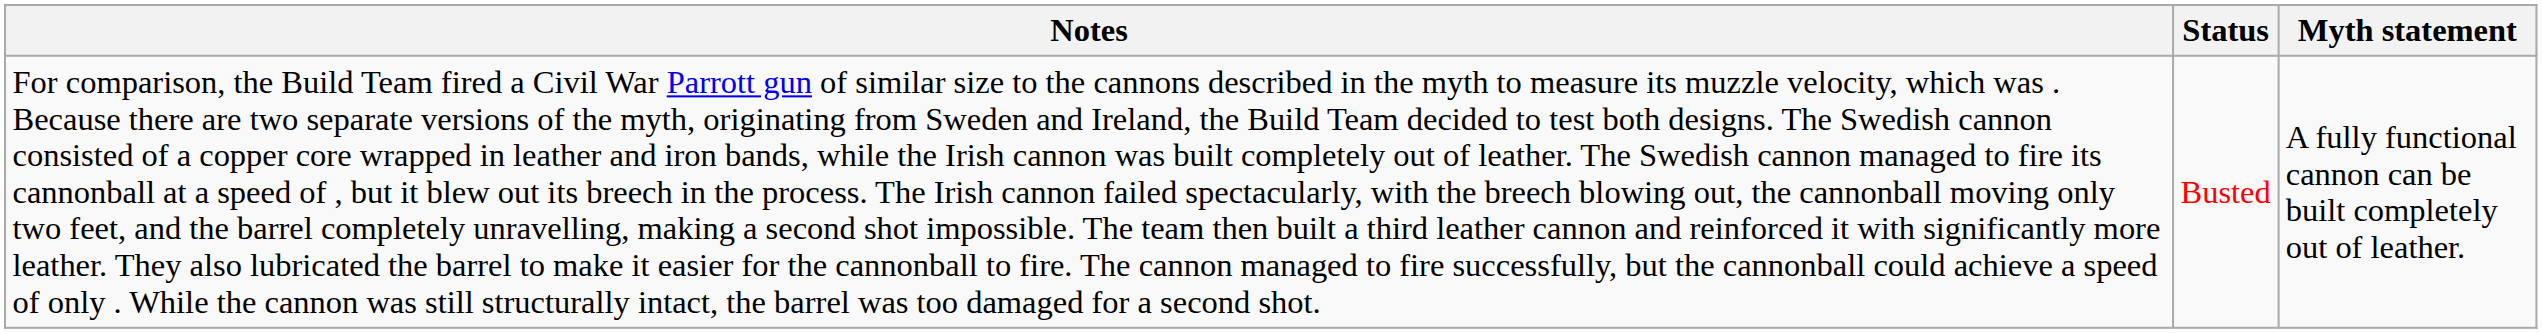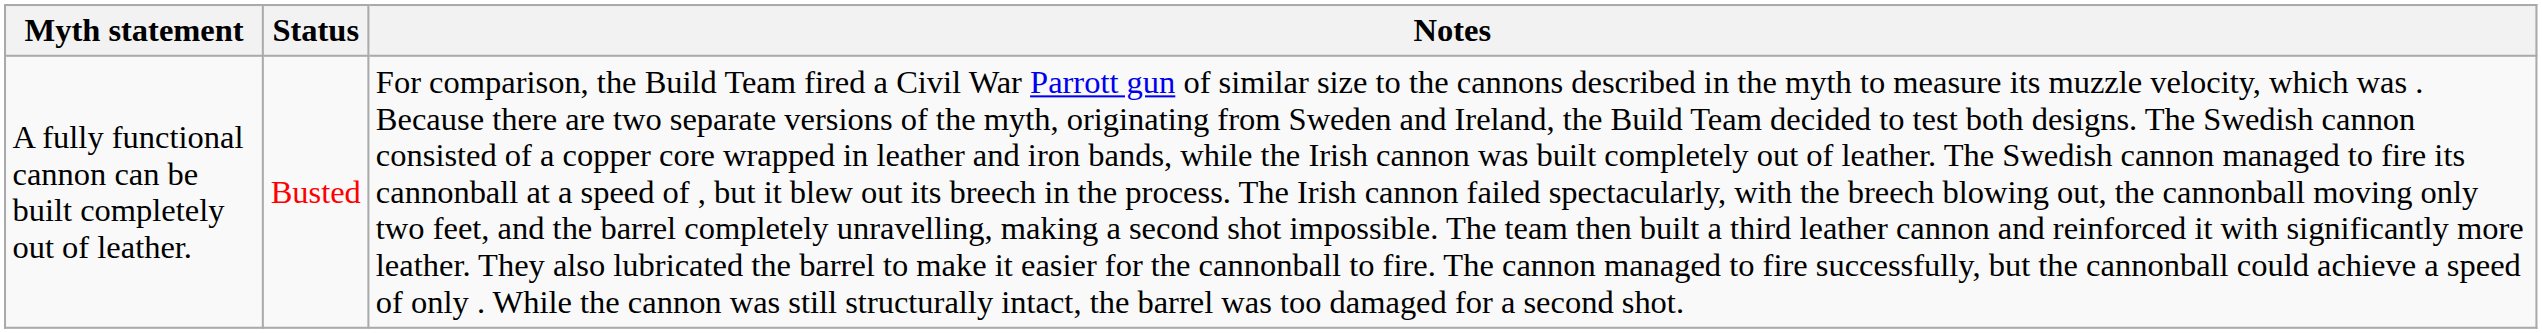columns swapped: (2407, 30) <-> (1089, 30)
